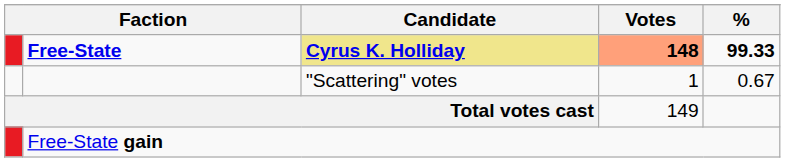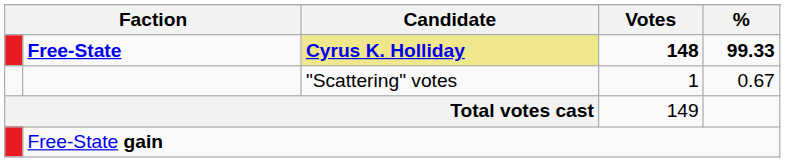(683, 50) lightsalmon background -> (683, 50) no background
